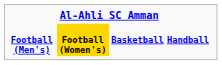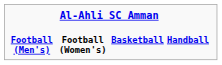(83, 45) gold background -> (83, 45) no background
